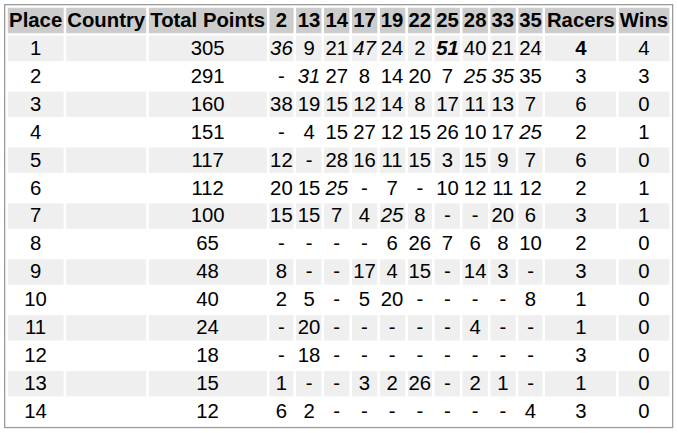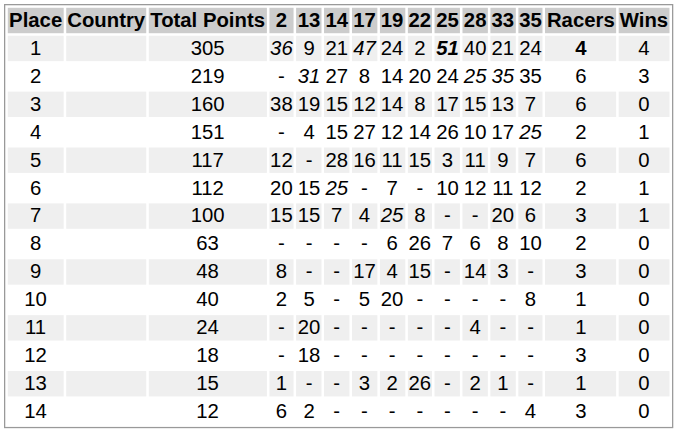(208, 76) 291 -> (208, 76) 219
(447, 76) 7 -> (447, 76) 24
(581, 76) 3 -> (581, 76) 6
(475, 104) 11 -> (475, 104) 15
(420, 132) 15 -> (420, 132) 14
(475, 160) 15 -> (475, 160) 11
(208, 243) 65 -> (208, 243) 63
